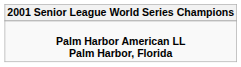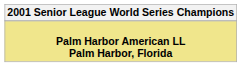(121, 47) no background -> (121, 47) khaki background
